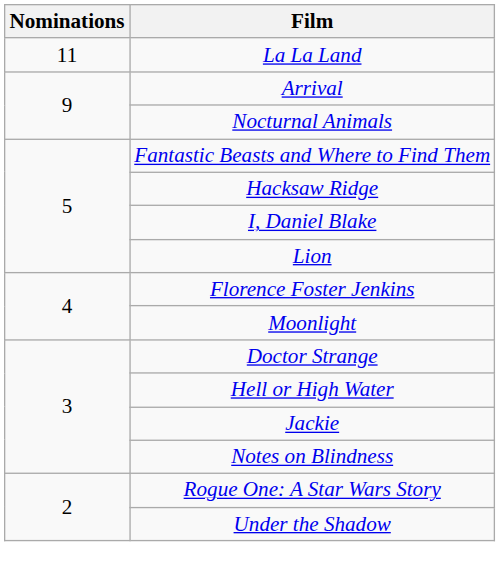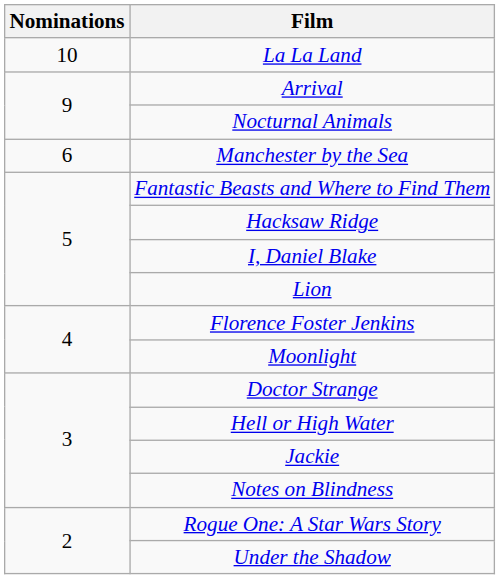(67, 54) 11 -> (67, 54) 10
+ row: (312, 155)
